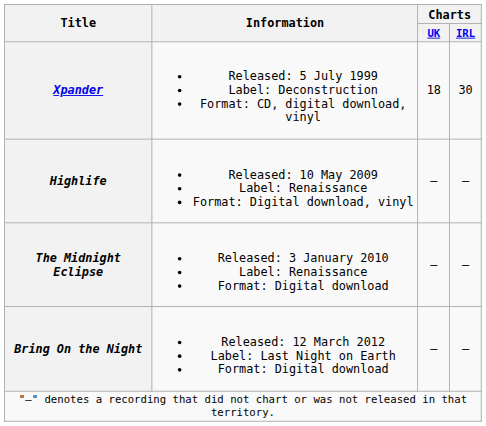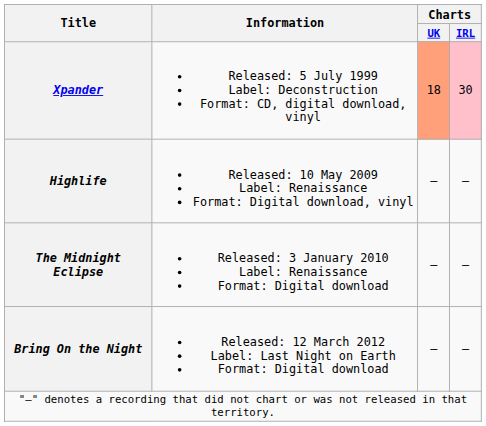(434, 90) no background -> (434, 90) lightsalmon background
(466, 90) no background -> (466, 90) pink background
